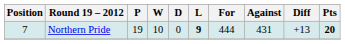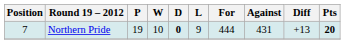(178, 30) normal -> (178, 30) bold
(199, 30) bold -> (199, 30) normal
